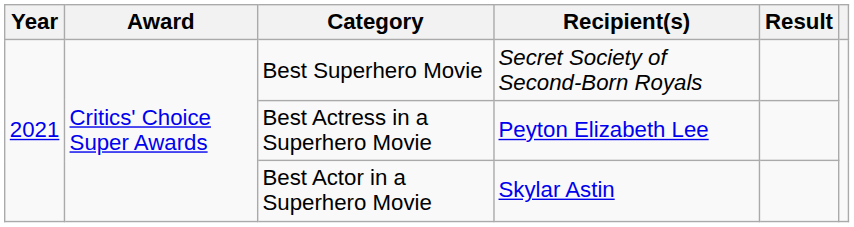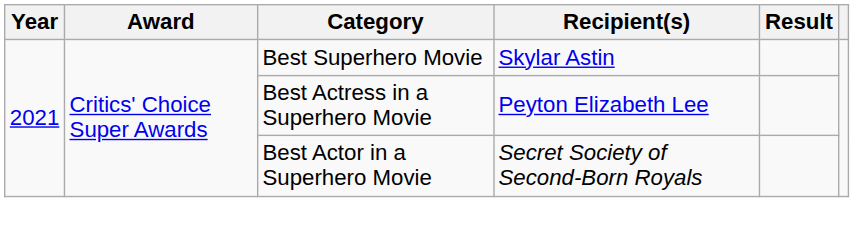(601, 69) Secret Society of Second-Born Royals -> (557, 57) Skylar Astin
(557, 190) Skylar Astin -> (601, 165) Secret Society of Second-Born Royals
